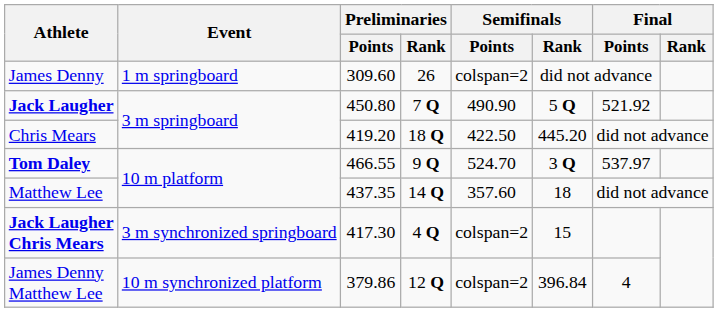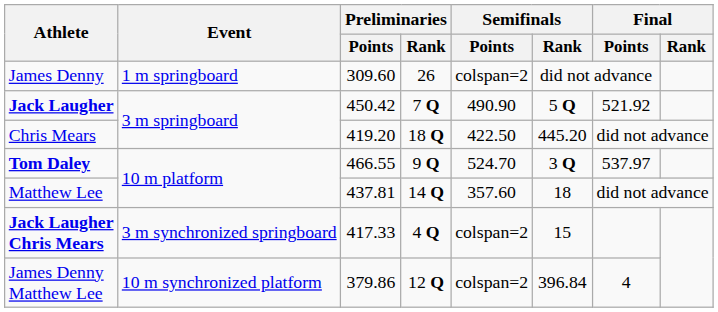(371, 105) 450.80 -> (371, 105) 450.42
(371, 193) 437.35 -> (371, 193) 437.81
(371, 232) 417.30 -> (371, 232) 417.33
